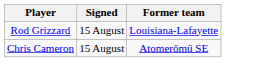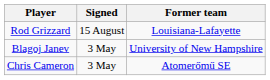+ row: (40, 48)
(102, 48) 15 August -> (102, 65) 3 May
